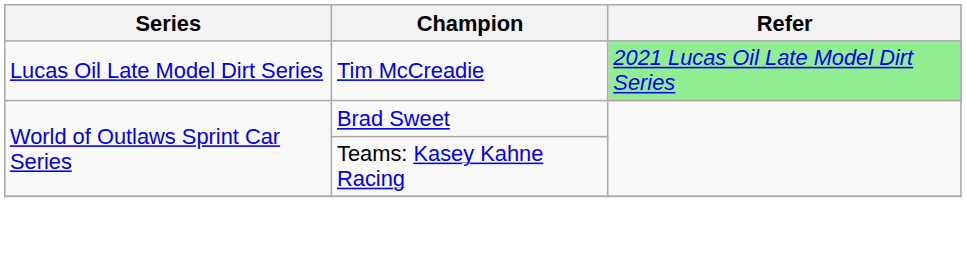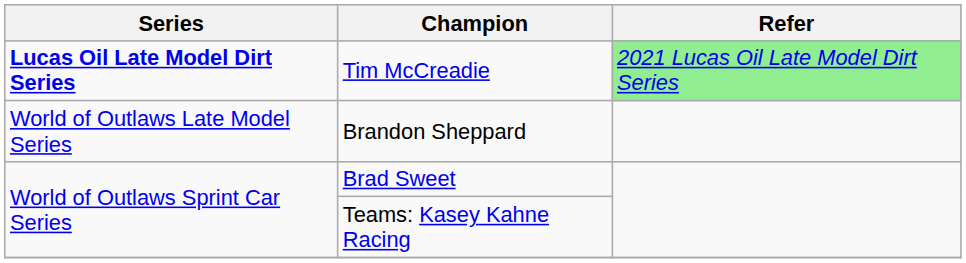(166, 70) normal -> (141, 70) bold
+ row: (434, 131)
